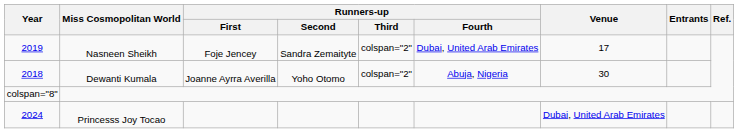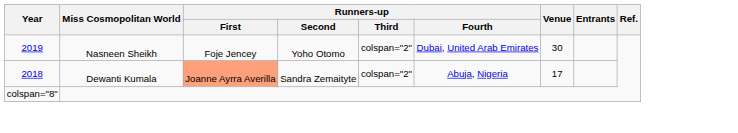(318, 53) Sandra Zemaityte -> (318, 53) Yoho Otomo
(604, 47) 17 -> (557, 47) 30
(230, 79) no background -> (230, 79) lightsalmon background
(318, 79) Yoho Otomo -> (318, 79) Sandra Zemaityte
(604, 73) 30 -> (557, 73) 17
- row: (121, 120)
